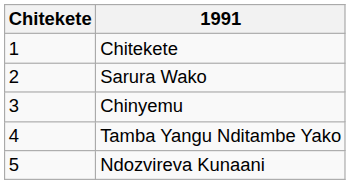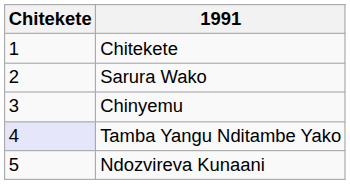(14, 135) no background -> (14, 135) lavender background
